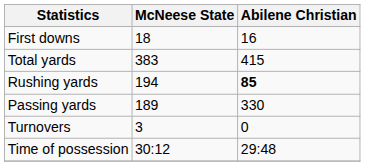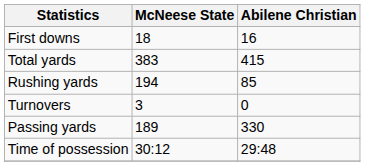(249, 82) bold -> (249, 82) normal
rows swapped: (52, 104) <-> (39, 127)
